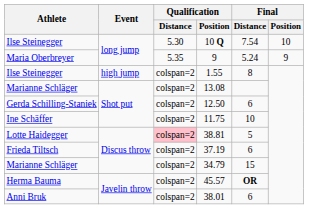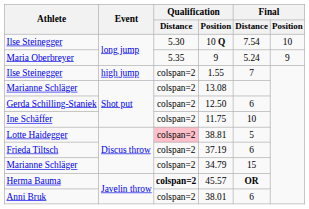(250, 73) 8 -> (252, 73) 7
(175, 181) normal -> (176, 181) bold
